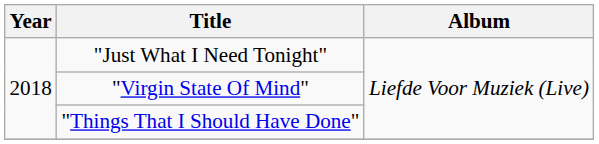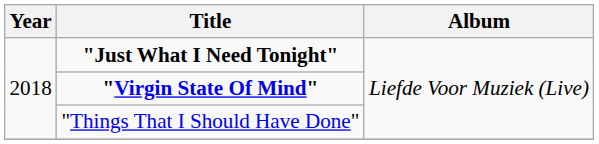(210, 54) normal -> (210, 54) bold
(210, 88) normal -> (210, 88) bold
